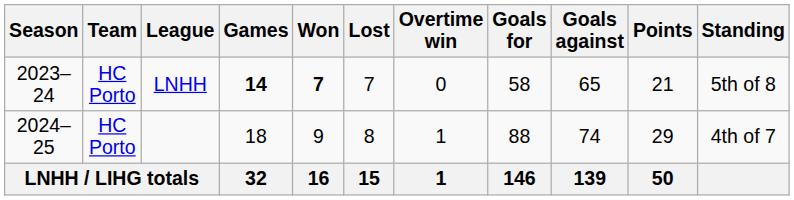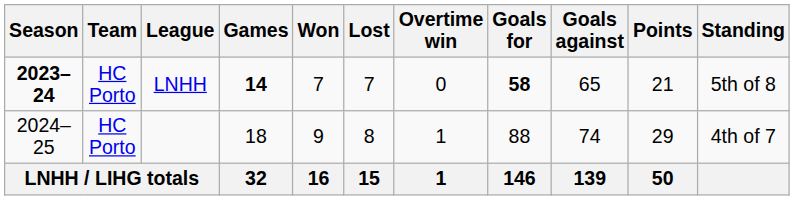(44, 83) normal -> (44, 83) bold
(318, 83) bold -> (318, 83) normal
(519, 83) normal -> (519, 83) bold
